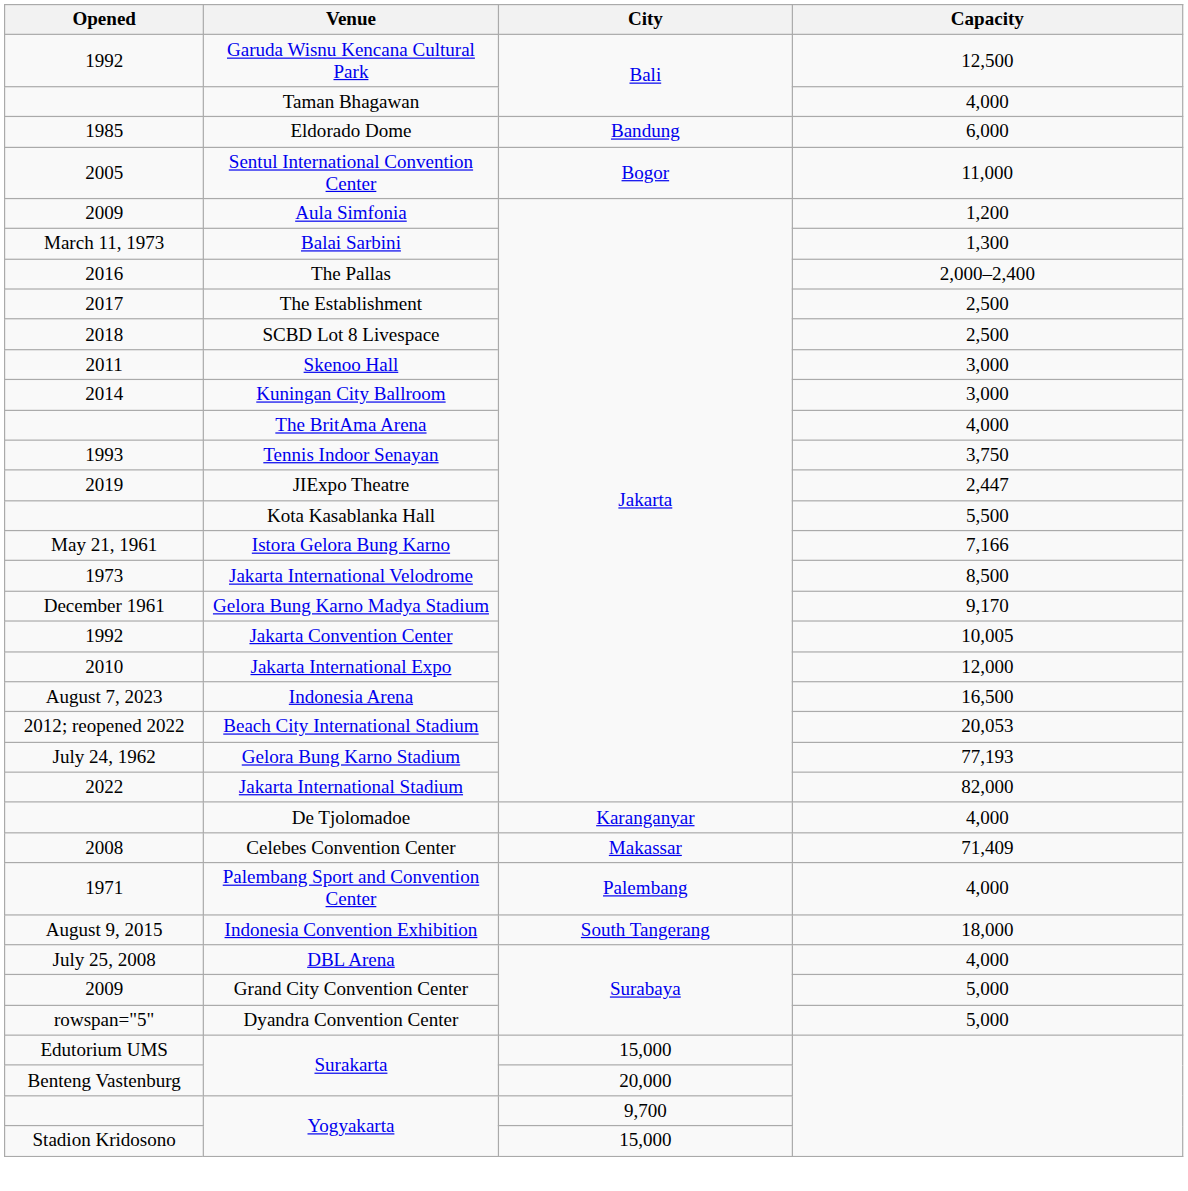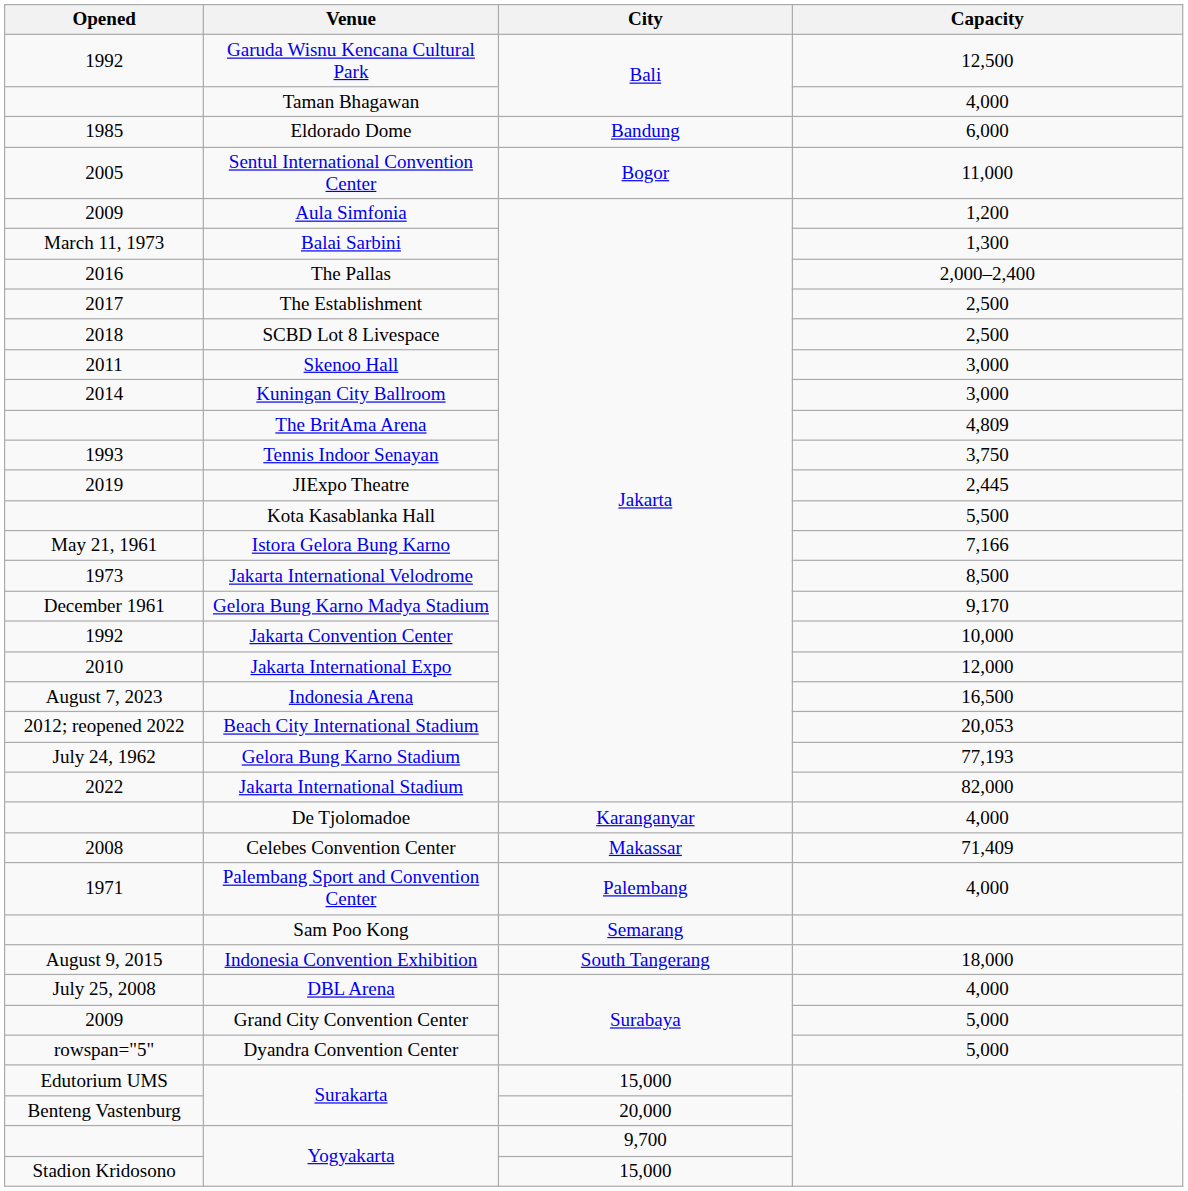(987, 424) 4,000 -> (987, 424) 4,809
(987, 485) 2,447 -> (987, 485) 2,445
(987, 636) 10,005 -> (987, 636) 10,000
+ row: (104, 929)
